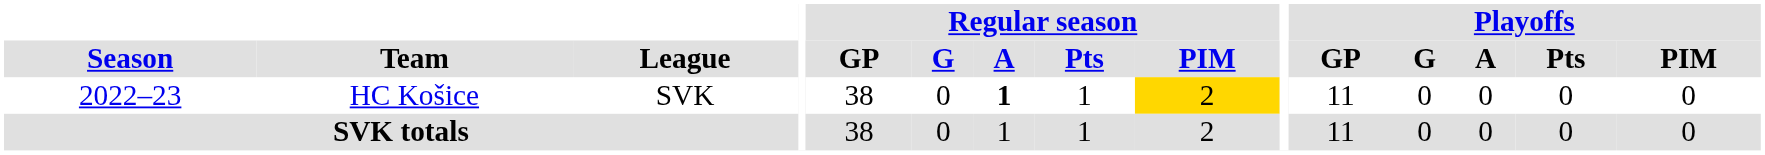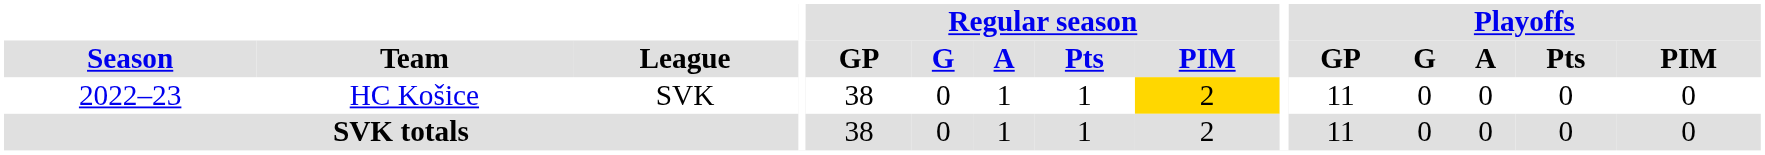(1004, 95) bold -> (1004, 95) normal
